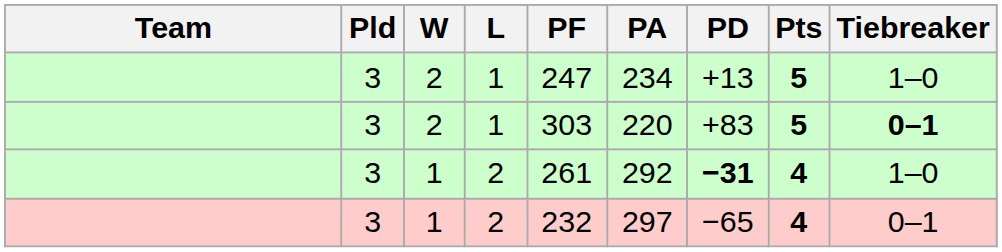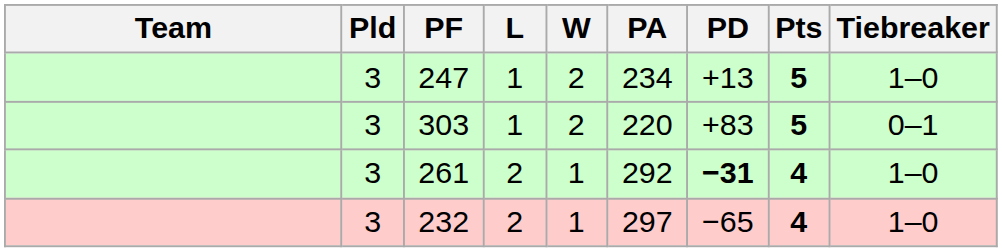columns swapped: (434, 28) <-> (567, 28)
(913, 125) bold -> (913, 125) normal
(913, 221) 0–1 -> (913, 221) 1–0
